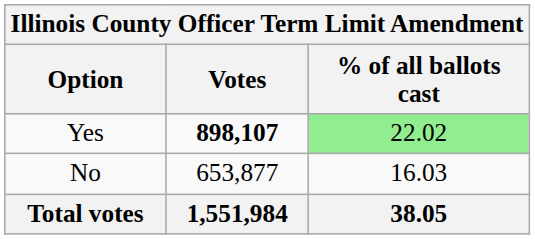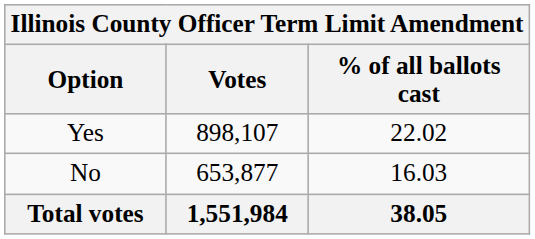(237, 133) bold -> (237, 133) normal
(419, 133) lightgreen background -> (419, 133) no background
